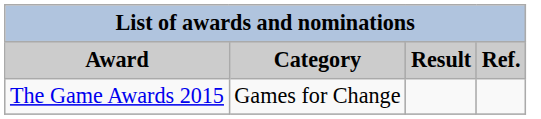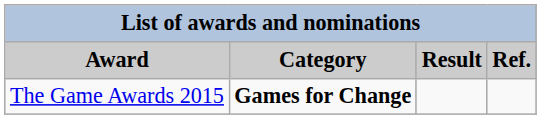(317, 96) normal -> (323, 96) bold
